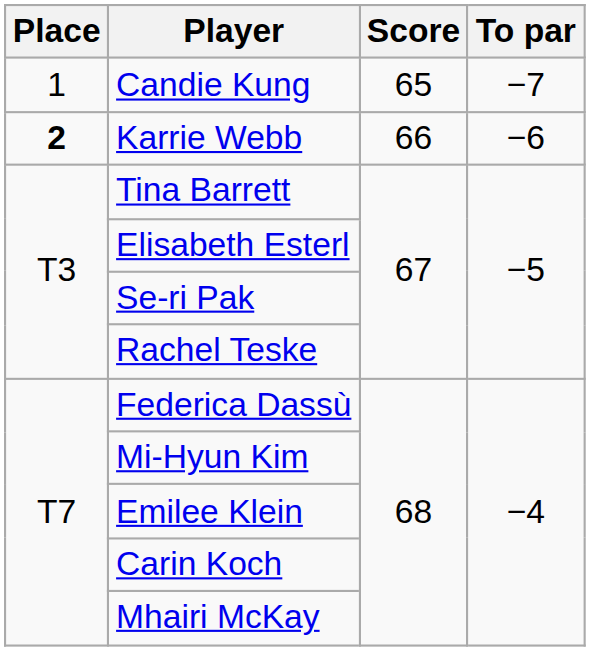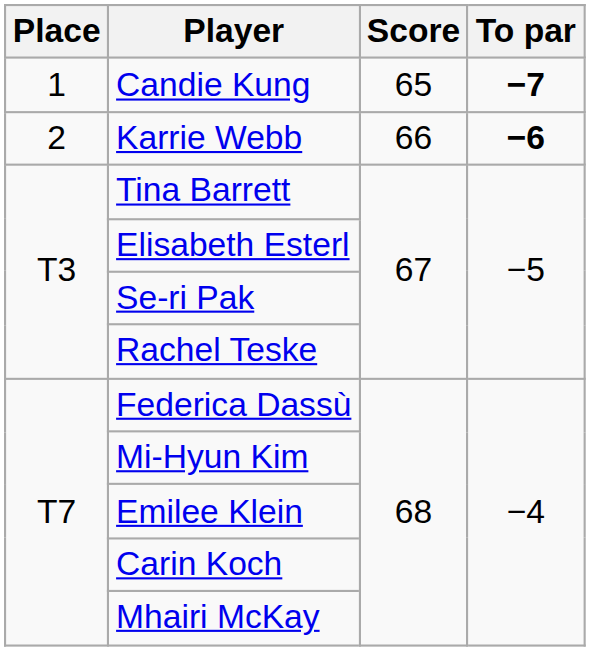(526, 84) normal -> (526, 84) bold
(57, 137) bold -> (57, 137) normal
(526, 137) normal -> (526, 137) bold
